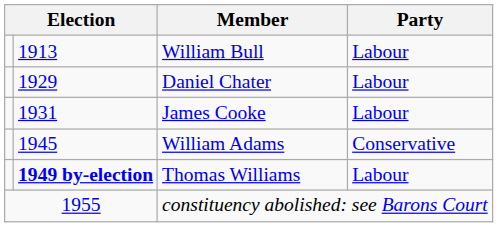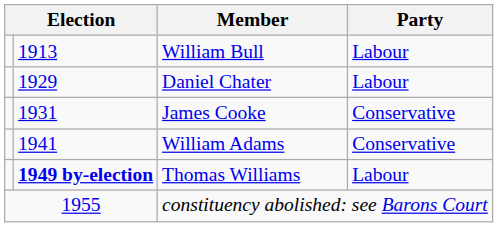(380, 112) Labour -> (404, 112) Conservative
(38, 143) 1945 -> (38, 143) 1941
